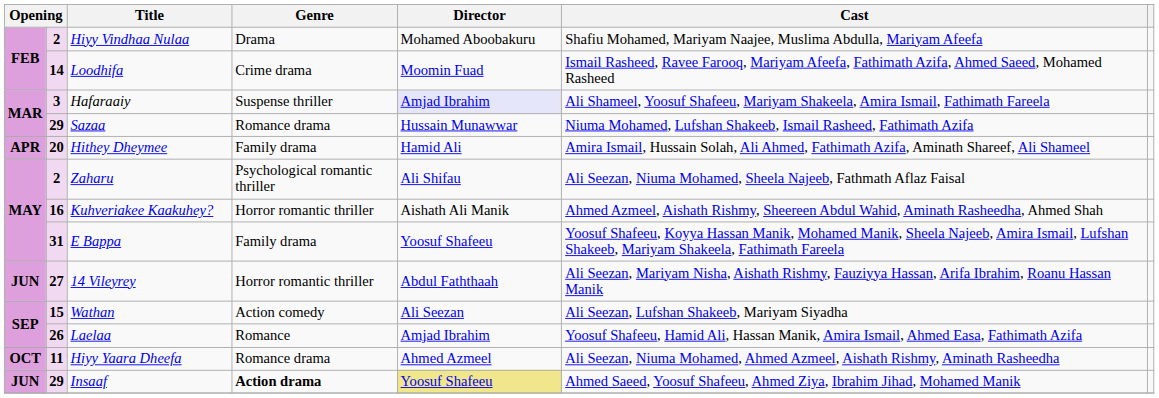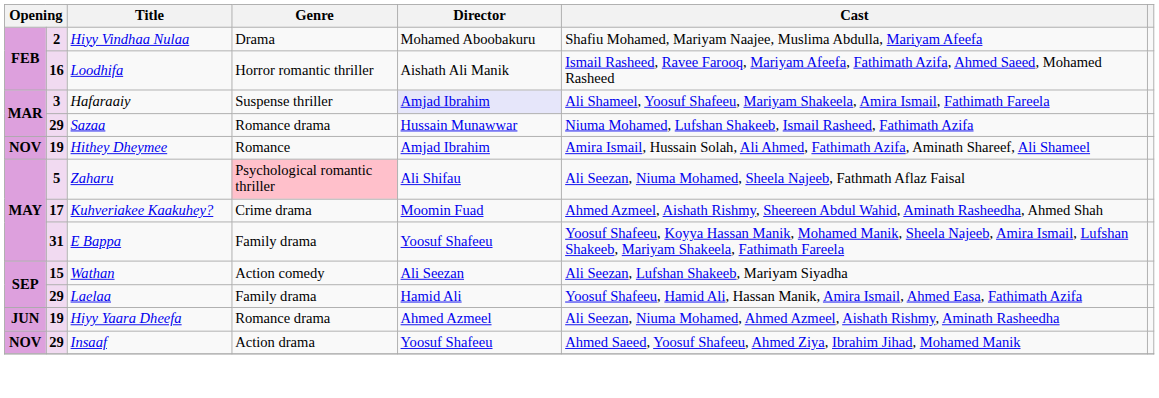(57, 70) 14 -> (57, 70) 16
(273, 70) Crime drama -> (304, 70) Horror romantic thriller
(442, 70) Moomin Fuad -> (455, 70) Aishath Ali Manik
(25, 147) APR -> (25, 147) NOV
(57, 147) 20 -> (57, 147) 19
(276, 147) Family drama -> (263, 147) Romance
(431, 147) Hamid Ali -> (445, 147) Amjad Ibrahim
(57, 179) 2 -> (57, 179) 5
(304, 179) no background -> (304, 179) pink background
(57, 210) 16 -> (57, 210) 17
(304, 210) Horror romantic thriller -> (273, 210) Crime drama
(455, 210) Aishath Ali Manik -> (442, 210) Moomin Fuad
- row: (103, 281)
(57, 335) 26 -> (57, 296) 29
(263, 335) Romance -> (276, 296) Family drama
(445, 335) Amjad Ibrahim -> (431, 296) Hamid Ali
(25, 358) OCT -> (25, 319) JUN
(57, 358) 11 -> (57, 319) 19
(25, 381) JUN -> (25, 342) NOV
(278, 381) bold -> (275, 342) normal
(447, 381) khaki background -> (447, 342) no background
